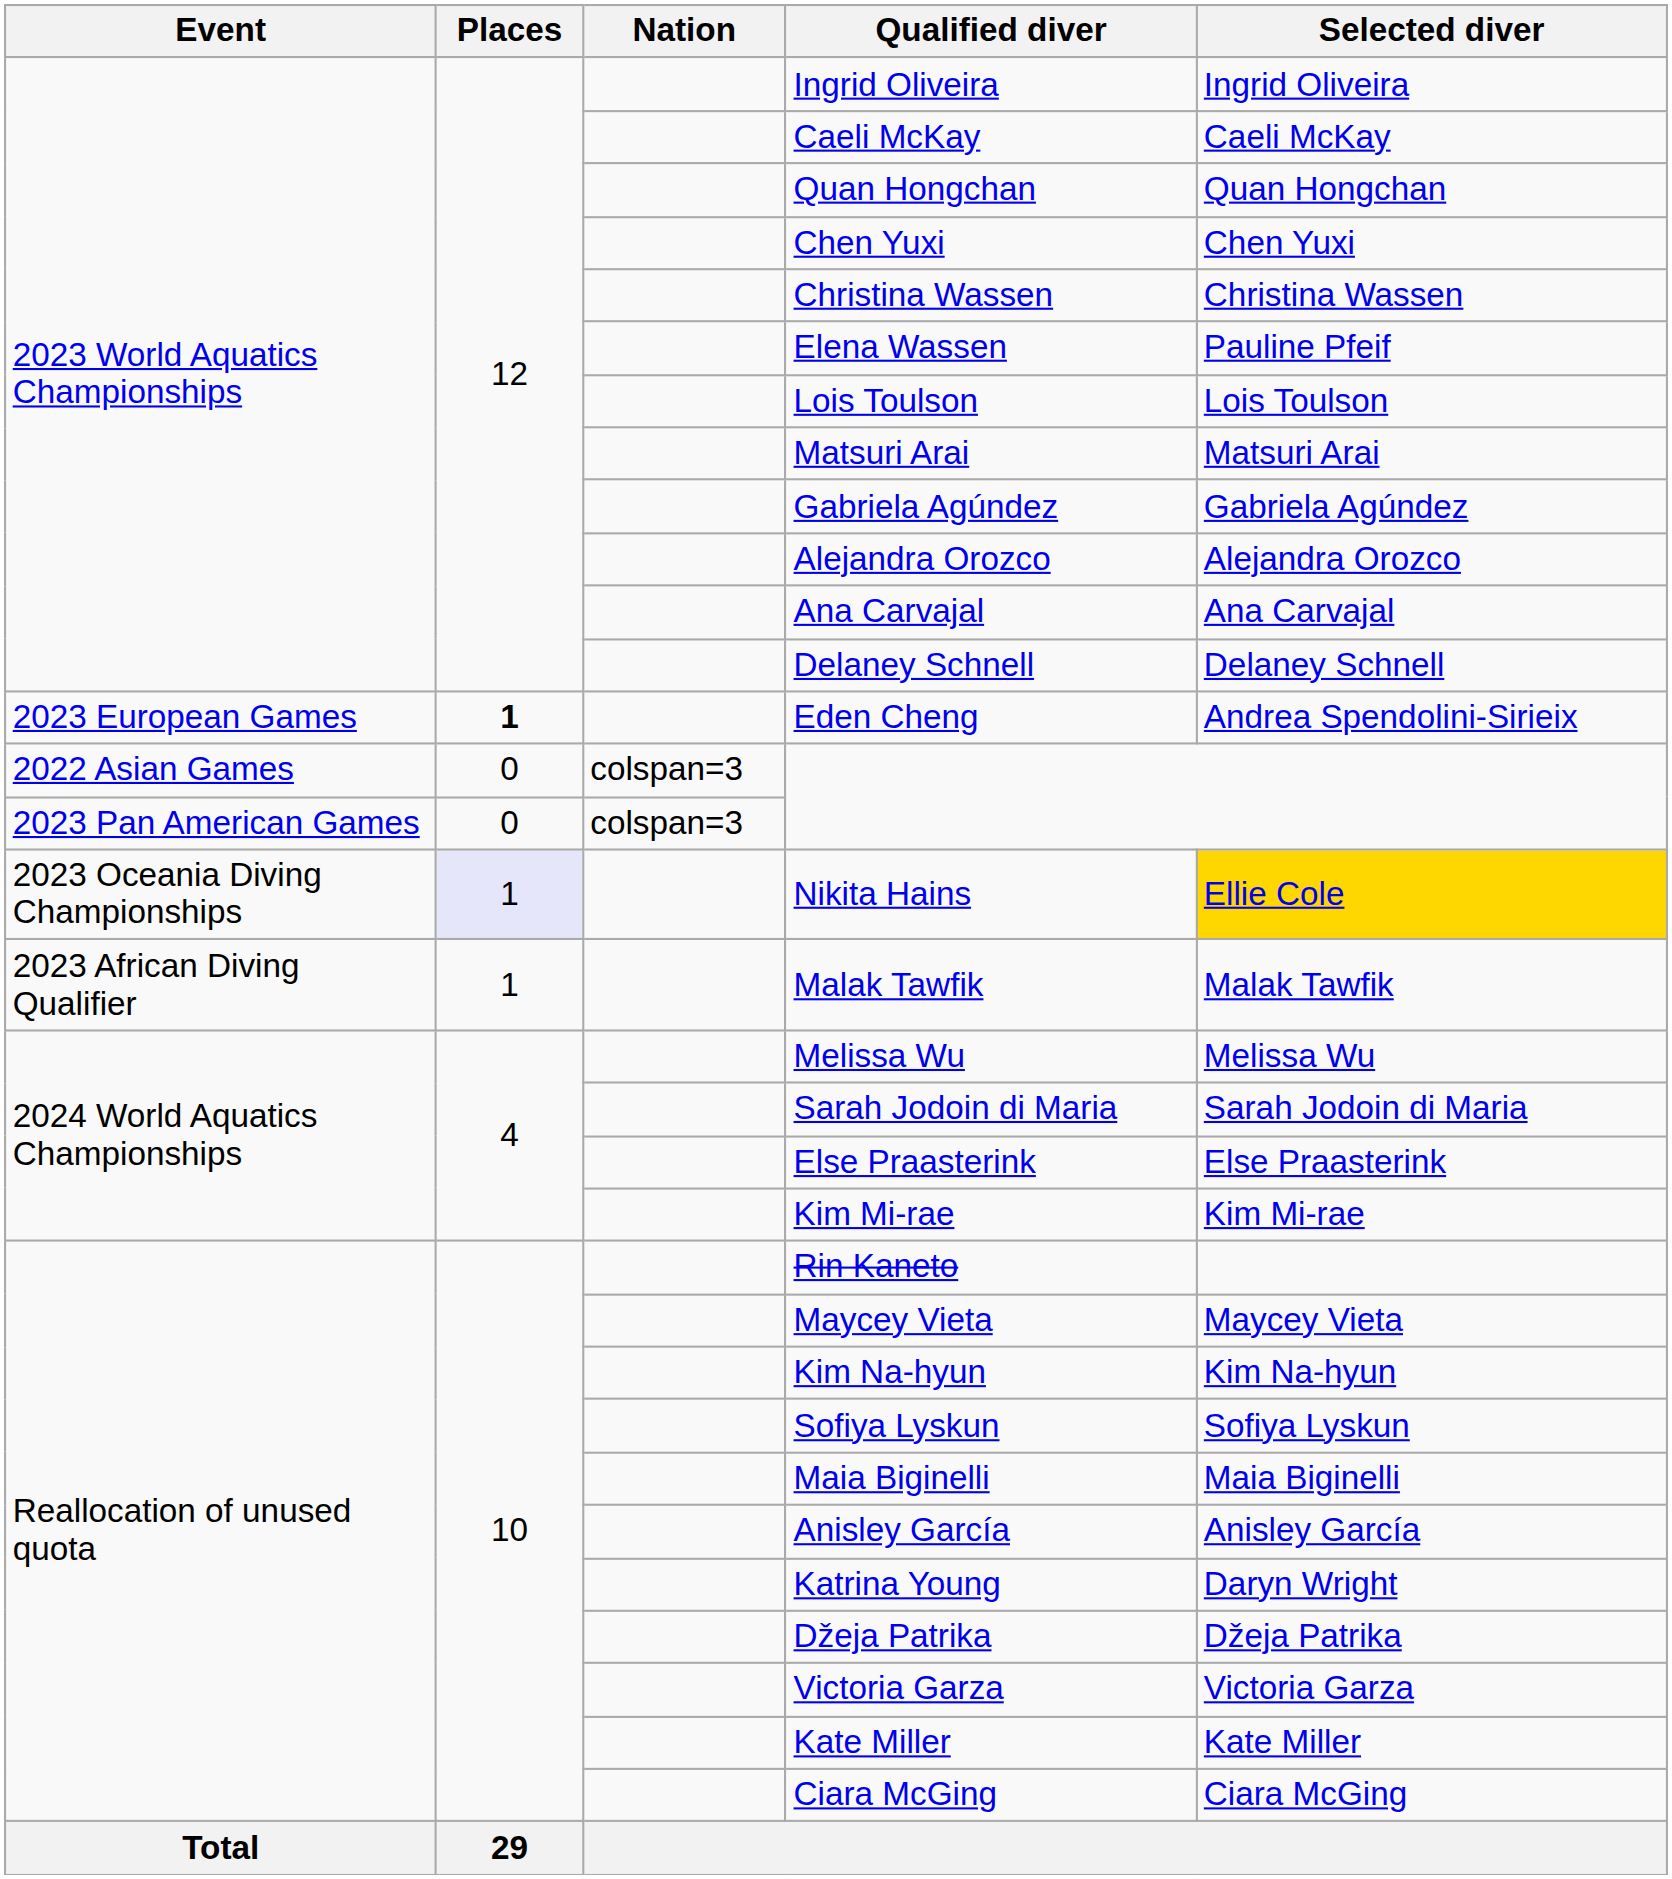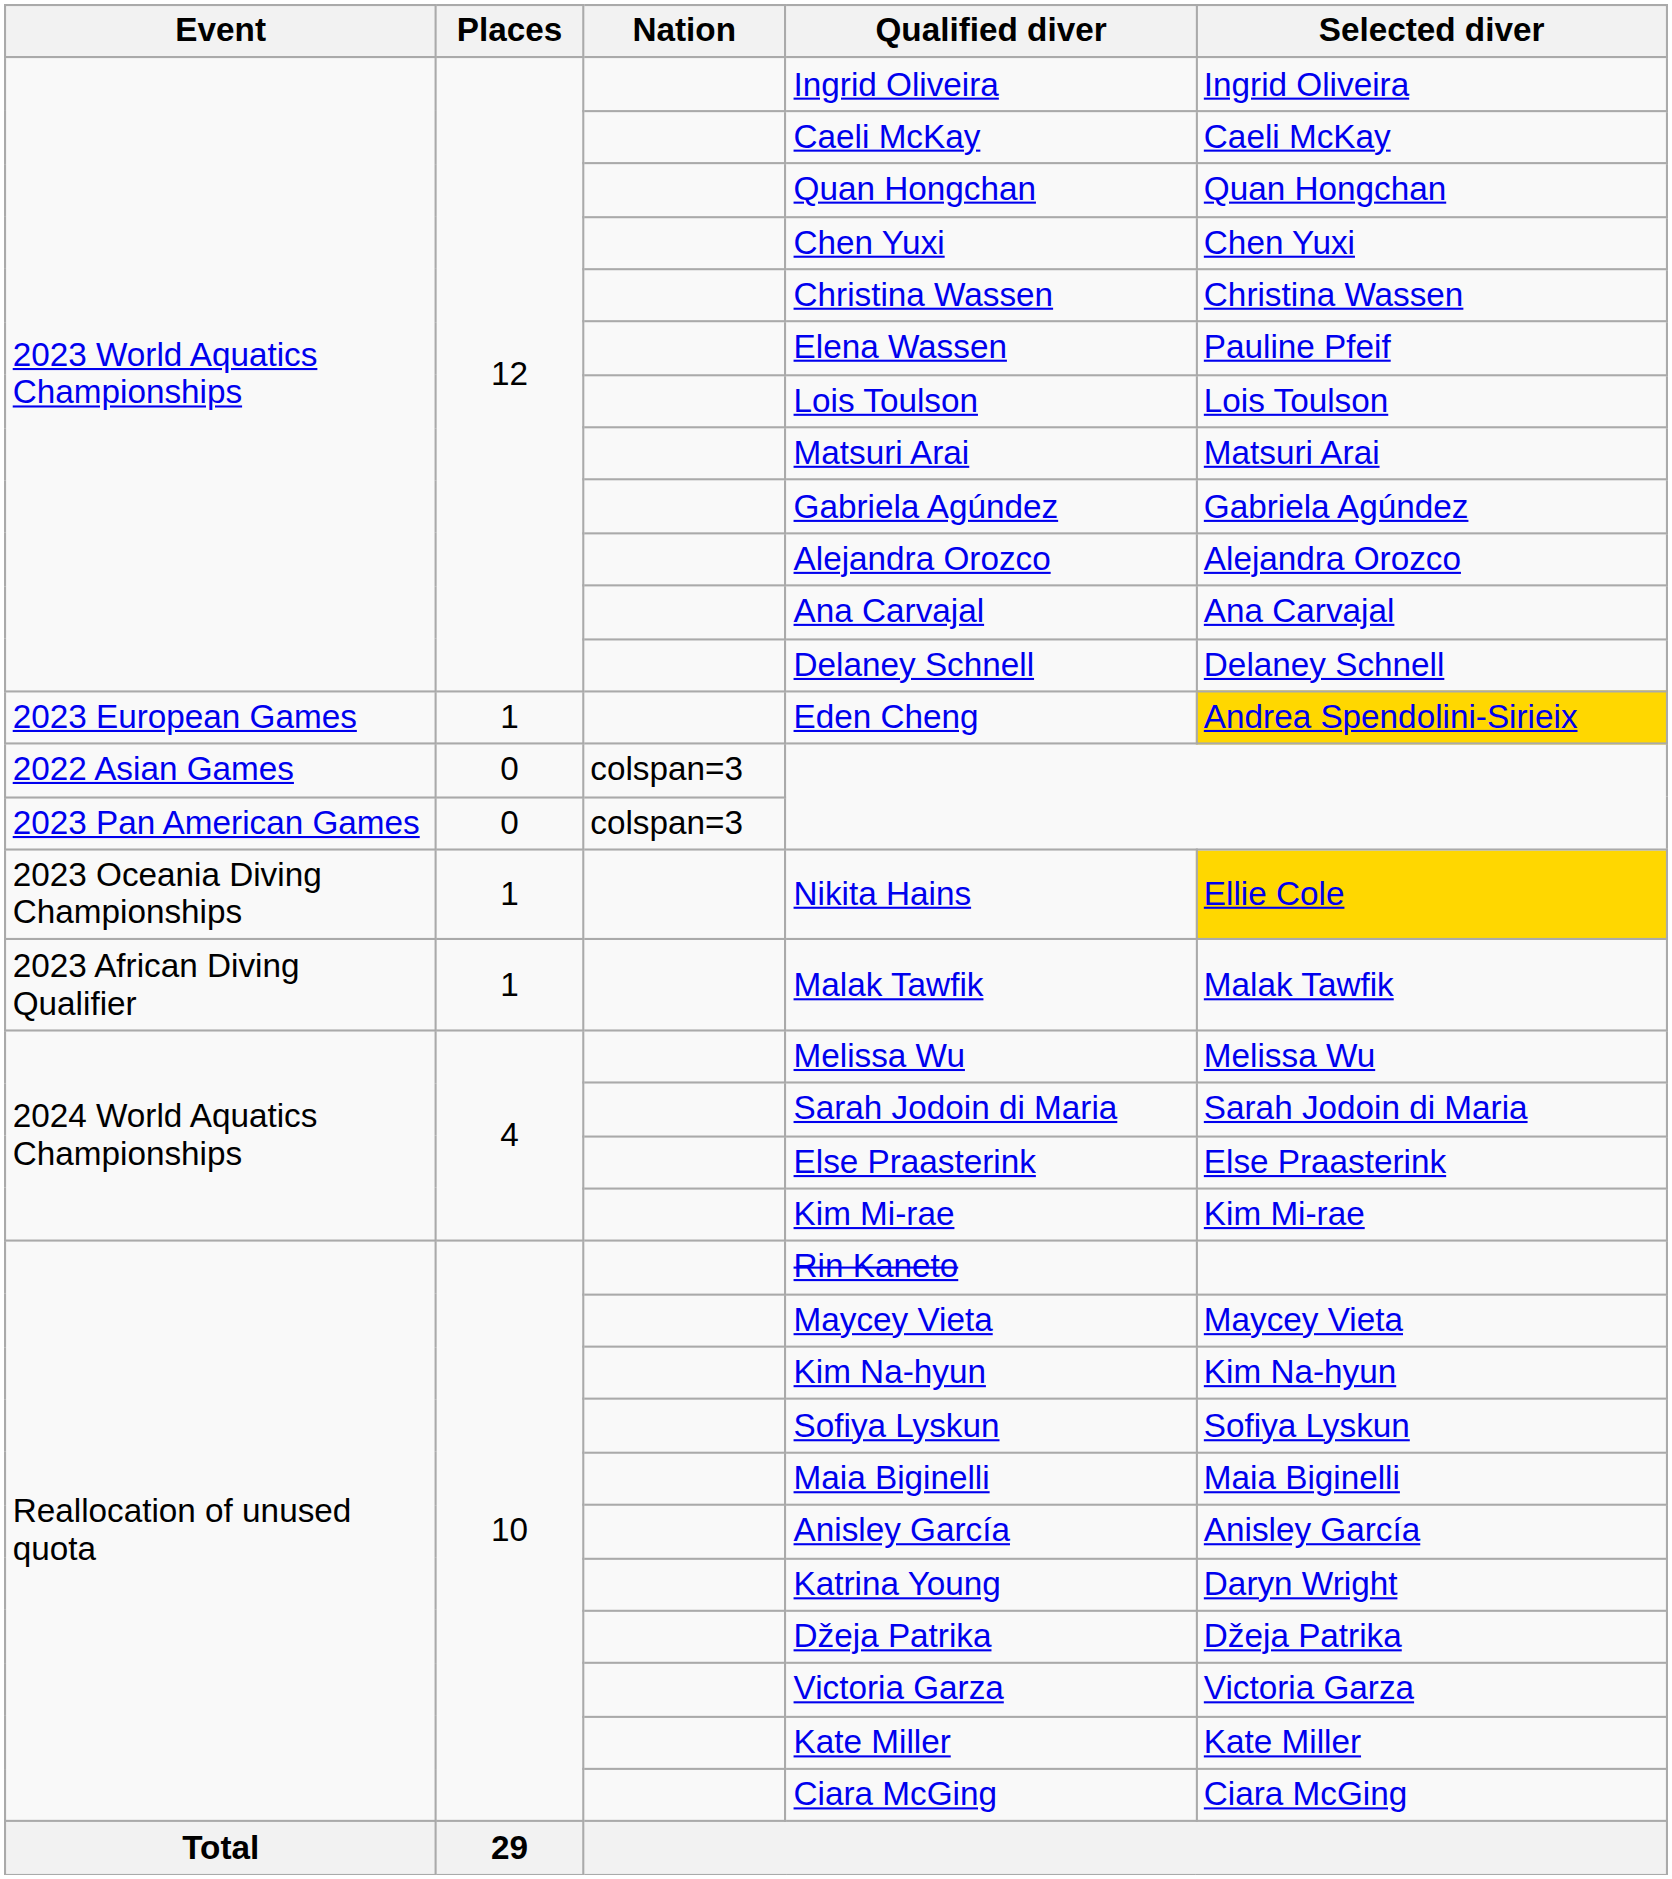(509, 717) bold -> (509, 717) normal
(1391, 717) no background -> (1391, 717) gold background
(509, 894) lavender background -> (509, 894) no background
